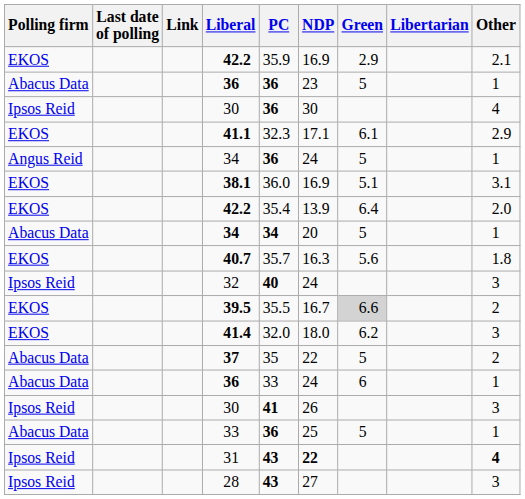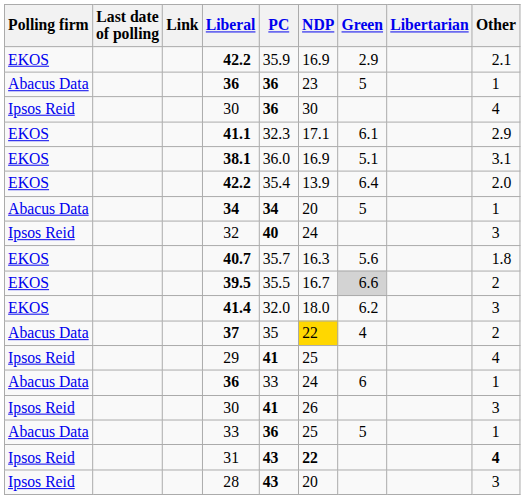- row: (45, 158)
rows swapped: (29, 258) <-> (41, 283)
(310, 357) no background -> (310, 332) gold background
(363, 357) 5 -> (363, 332) 4
+ row: (41, 357)
(310, 482) 27 -> (310, 482) 20
